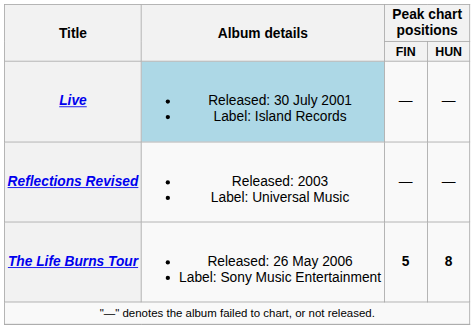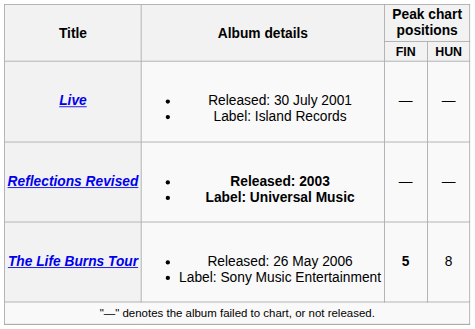(263, 109) lightblue background -> (263, 109) no background
(263, 189) normal -> (263, 189) bold
(449, 262) bold -> (449, 262) normal
